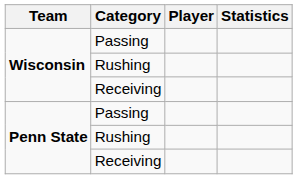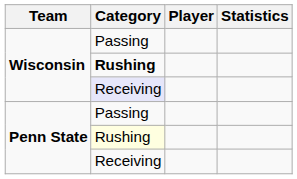(123, 64) normal -> (125, 64) bold
(128, 89) no background -> (128, 89) lavender background
(123, 137) no background -> (123, 137) lightyellow background
